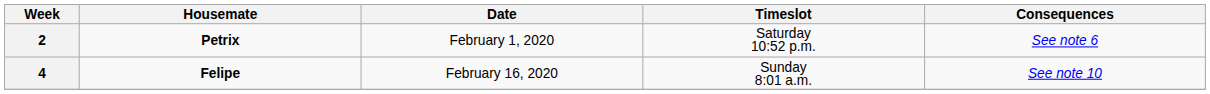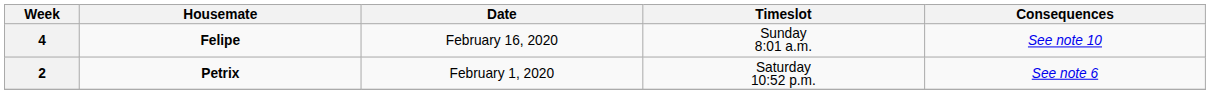rows swapped: (42, 40) <-> (42, 73)
